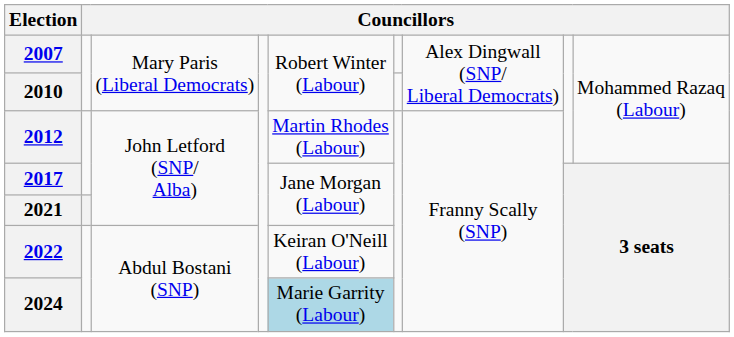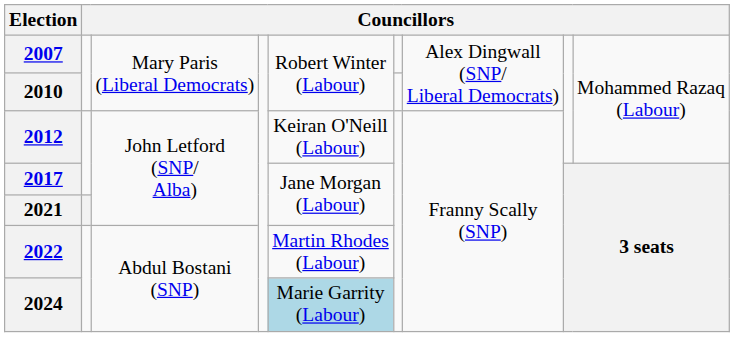(330, 136) Martin Rhodes (Labour) -> (330, 136) Keiran O'Neill (Labour)
(330, 251) Keiran O'Neill (Labour) -> (330, 251) Martin Rhodes (Labour)
